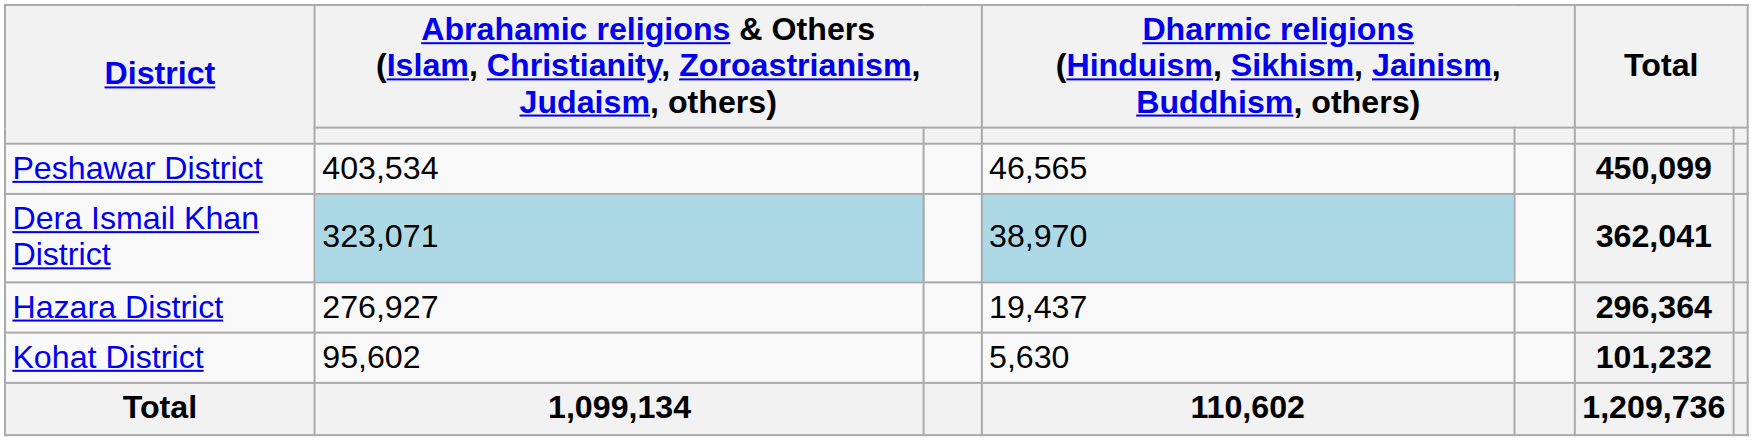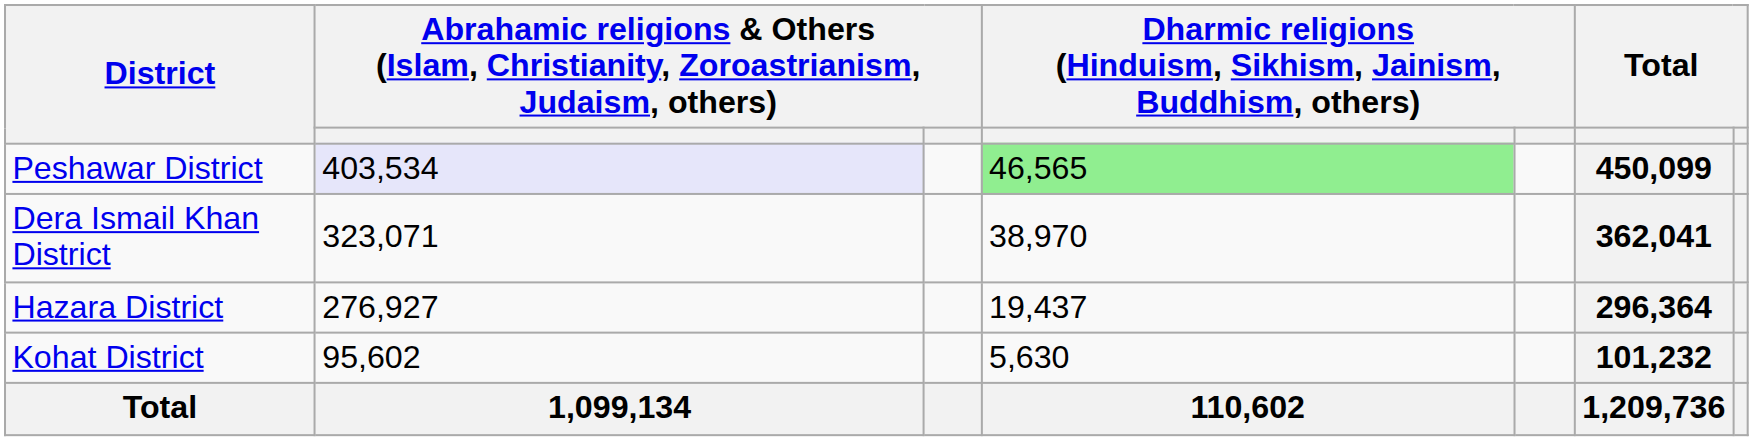(380, 168) no background -> (380, 168) lavender background
(1038, 168) no background -> (1038, 168) lightgreen background
(380, 237) lightblue background -> (380, 237) no background
(1038, 237) lightblue background -> (1038, 237) no background
